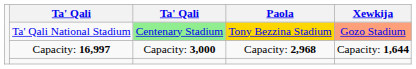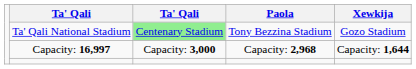(280, 31) gold background -> (280, 31) no background
(373, 31) lightsalmon background -> (373, 31) no background
